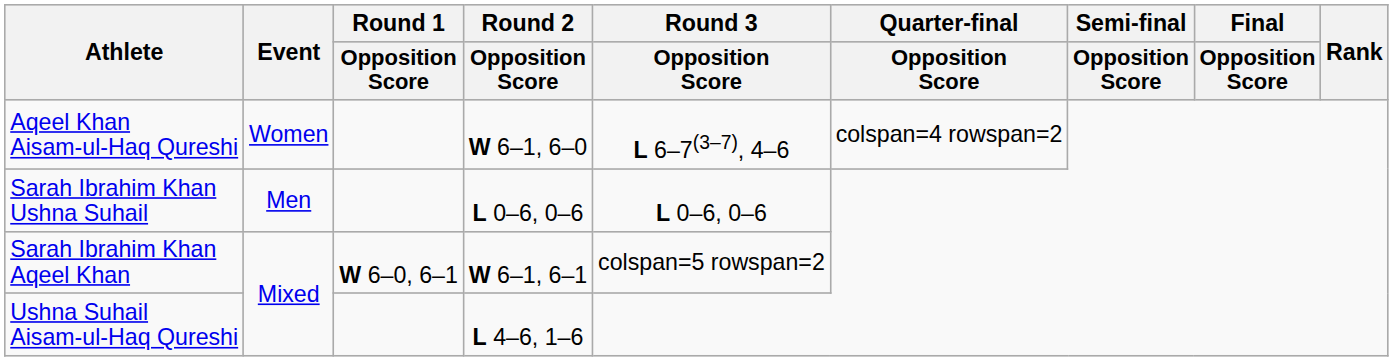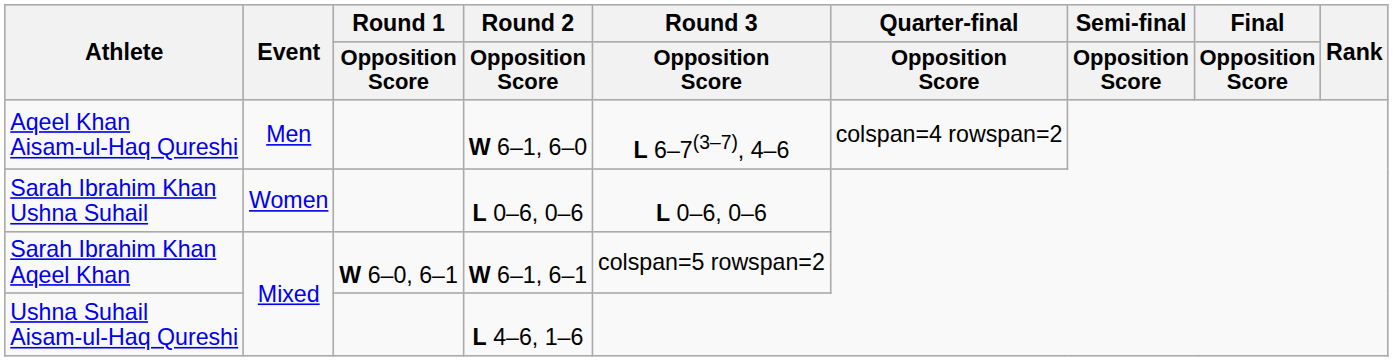(289, 135) Women -> (289, 135) Men
(289, 200) Men -> (289, 200) Women
